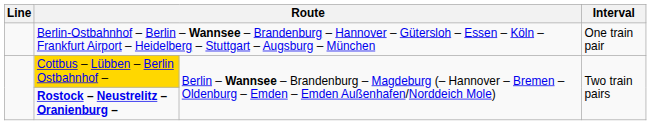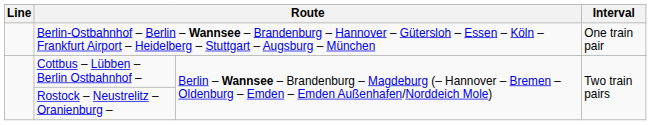(105, 71) gold background -> (89, 71) no background
(102, 103) bold -> (98, 103) normal
